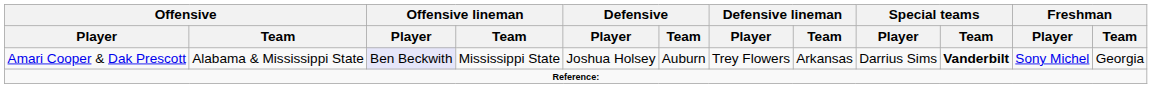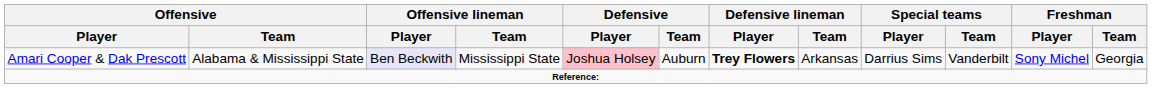(611, 58) no background -> (611, 58) pink background
(751, 58) normal -> (753, 58) bold
(976, 58) bold -> (978, 58) normal
